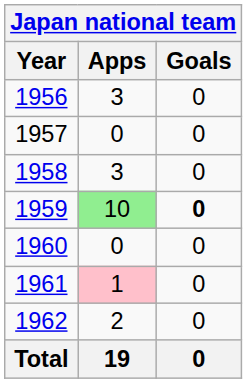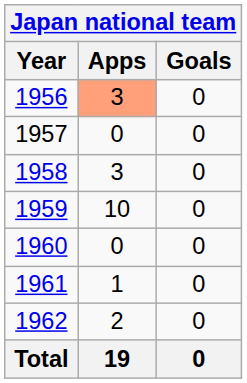(117, 97) no background -> (117, 97) lightsalmon background
(117, 209) lightgreen background -> (117, 209) no background
(199, 209) bold -> (199, 209) normal
(117, 284) pink background -> (117, 284) no background
